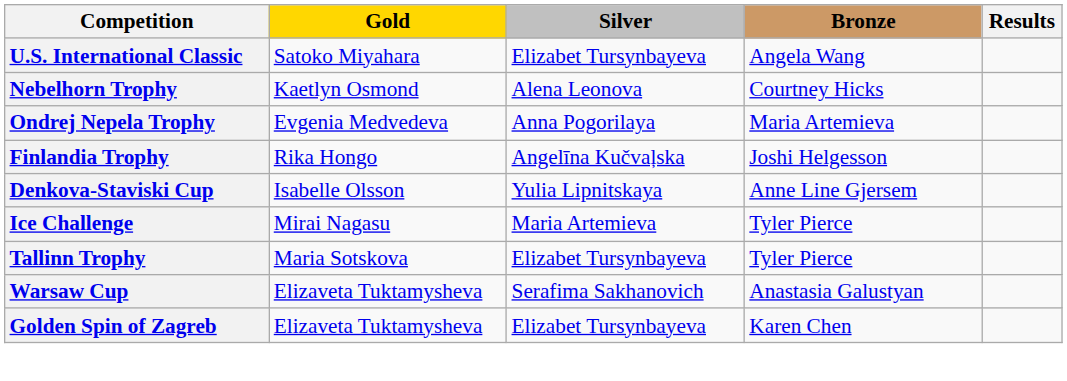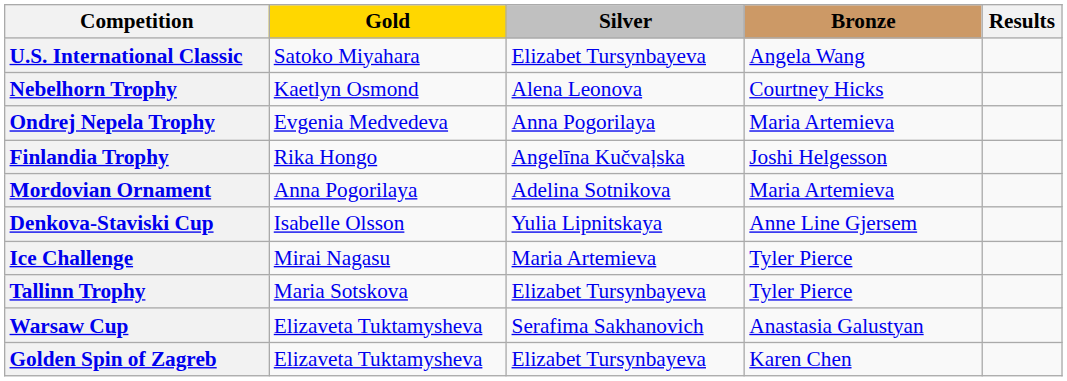+ row: (110, 190)
